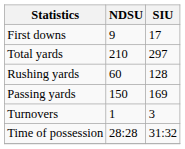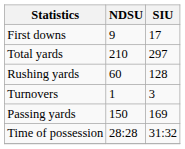rows swapped: (41, 94) <-> (33, 113)
